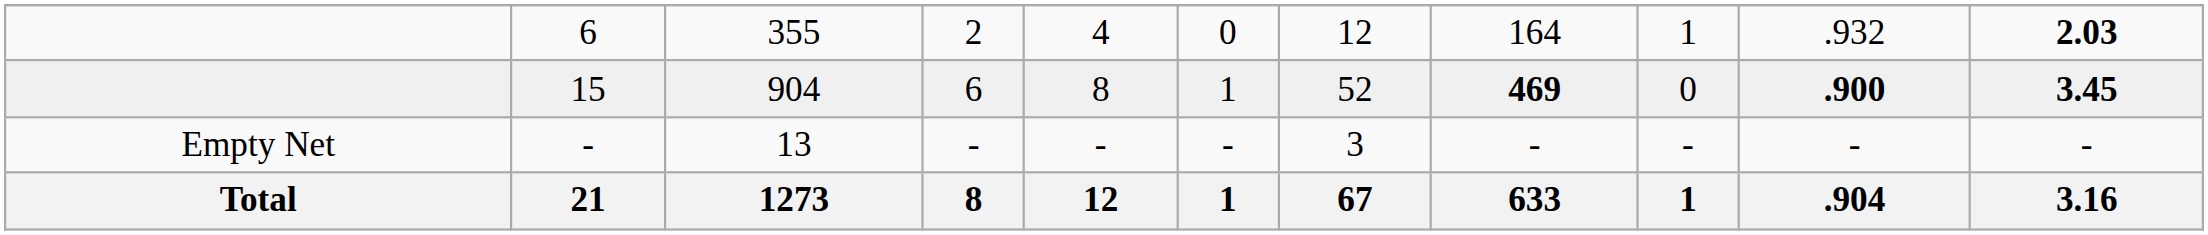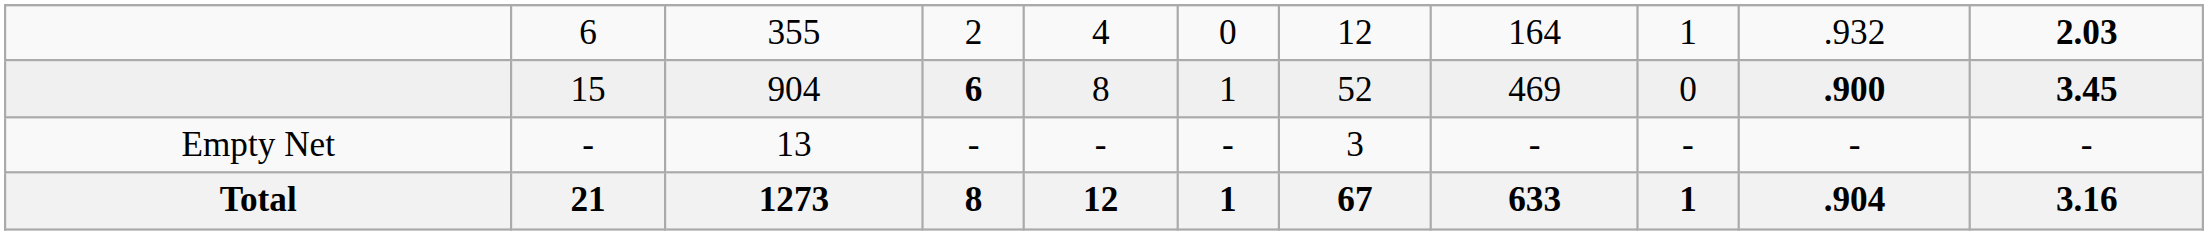(974, 88) normal -> (974, 88) bold
(1535, 88) bold -> (1535, 88) normal
